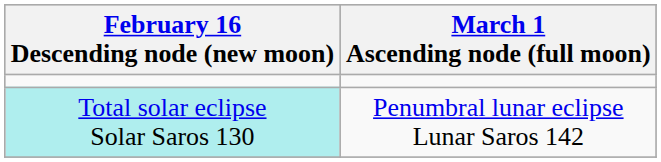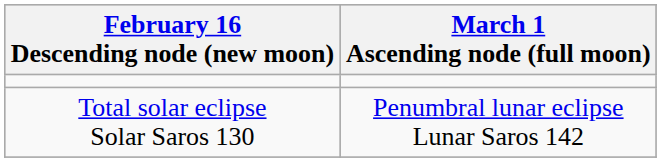(172, 121) paleturquoise background -> (172, 121) no background
